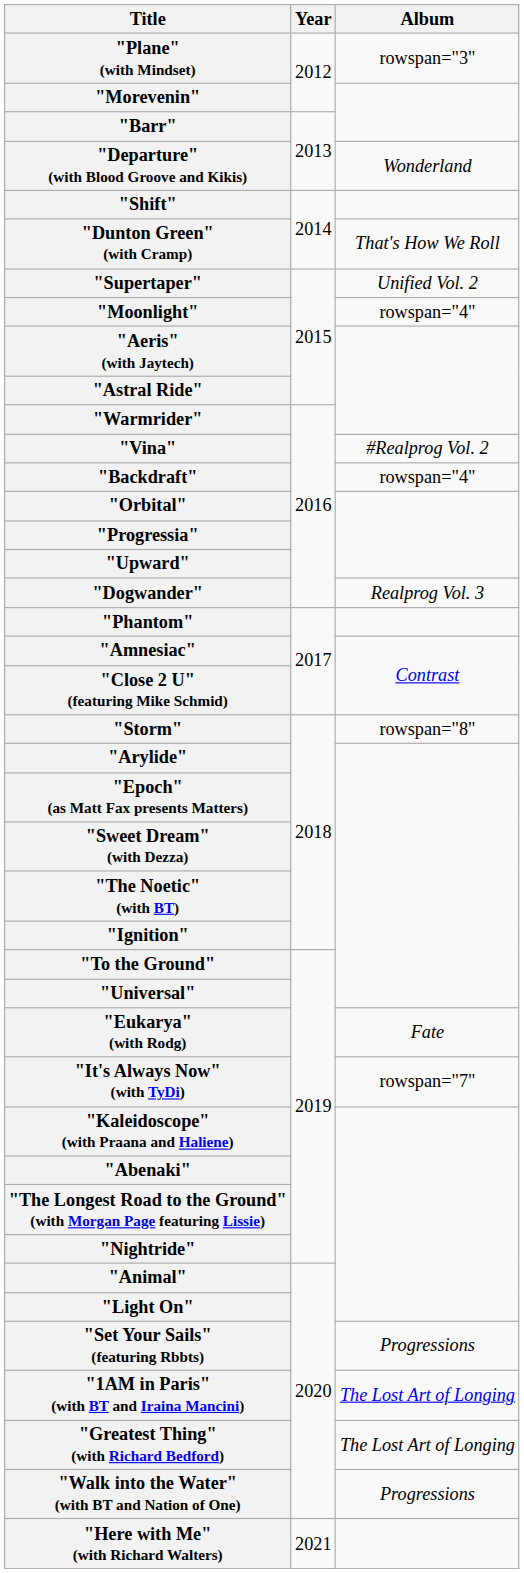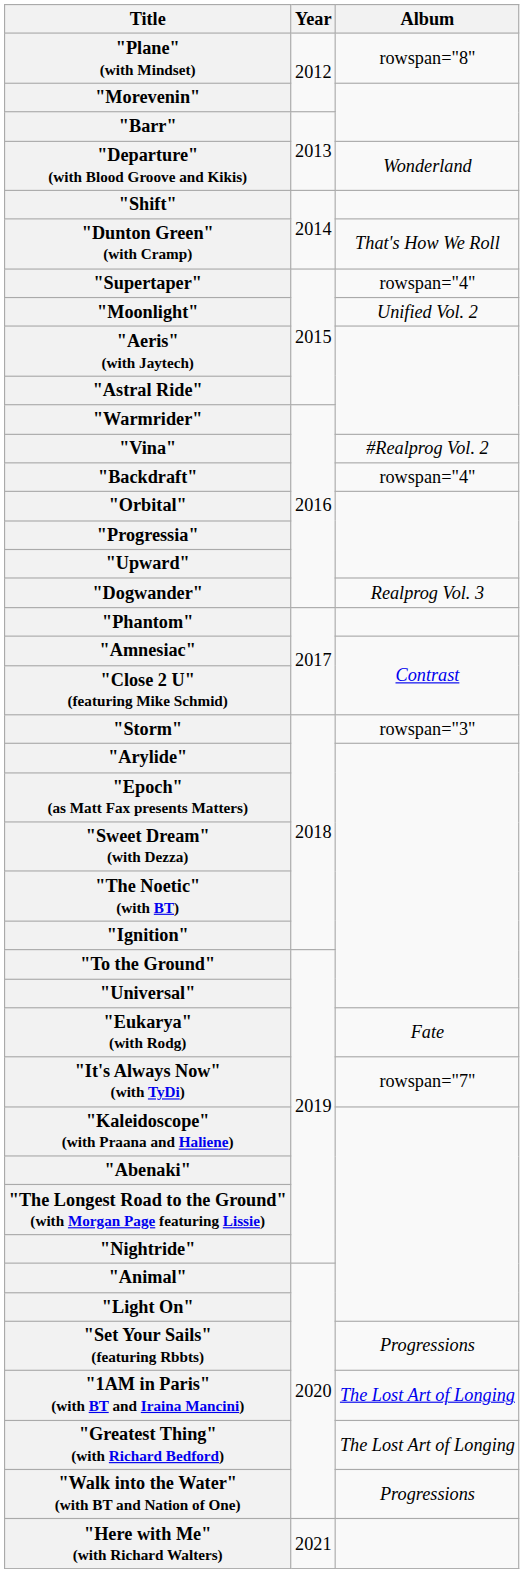(427, 58) rowspan="3" -> (427, 58) rowspan="8"
(427, 283) Unified Vol. 2 -> (427, 283) rowspan="4"
(427, 311) rowspan="4" -> (427, 311) Unified Vol. 2
(427, 729) rowspan="8" -> (427, 729) rowspan="3"
